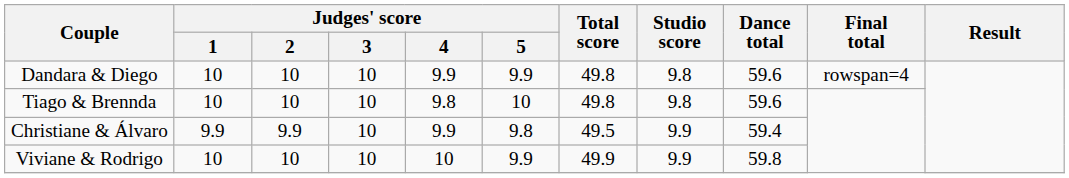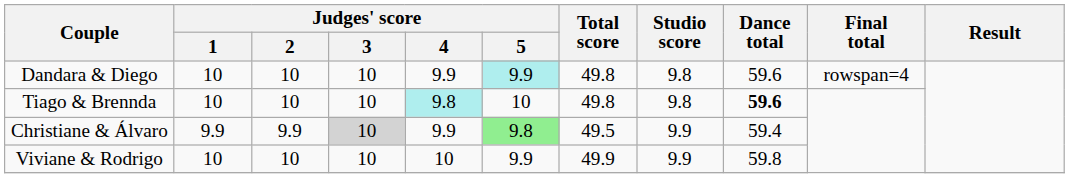(521, 74) no background -> (521, 74) paleturquoise background
(444, 102) no background -> (444, 102) paleturquoise background
(765, 102) normal -> (765, 102) bold
(367, 130) no background -> (367, 130) lightgrey background
(521, 130) no background -> (521, 130) lightgreen background
